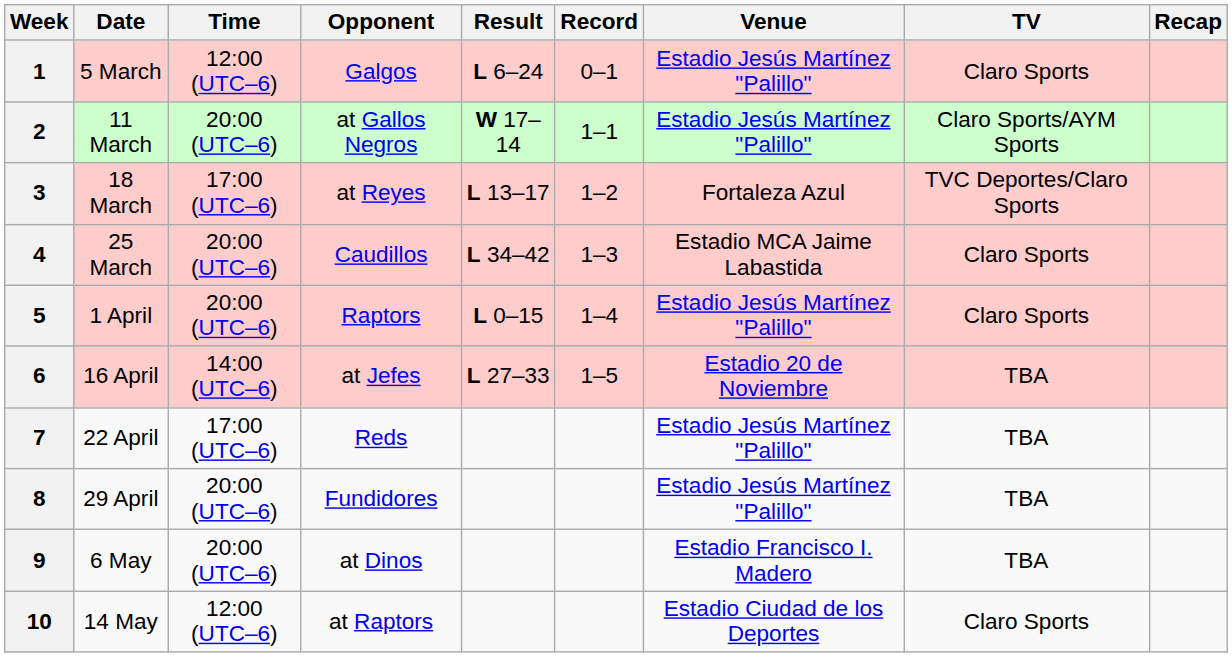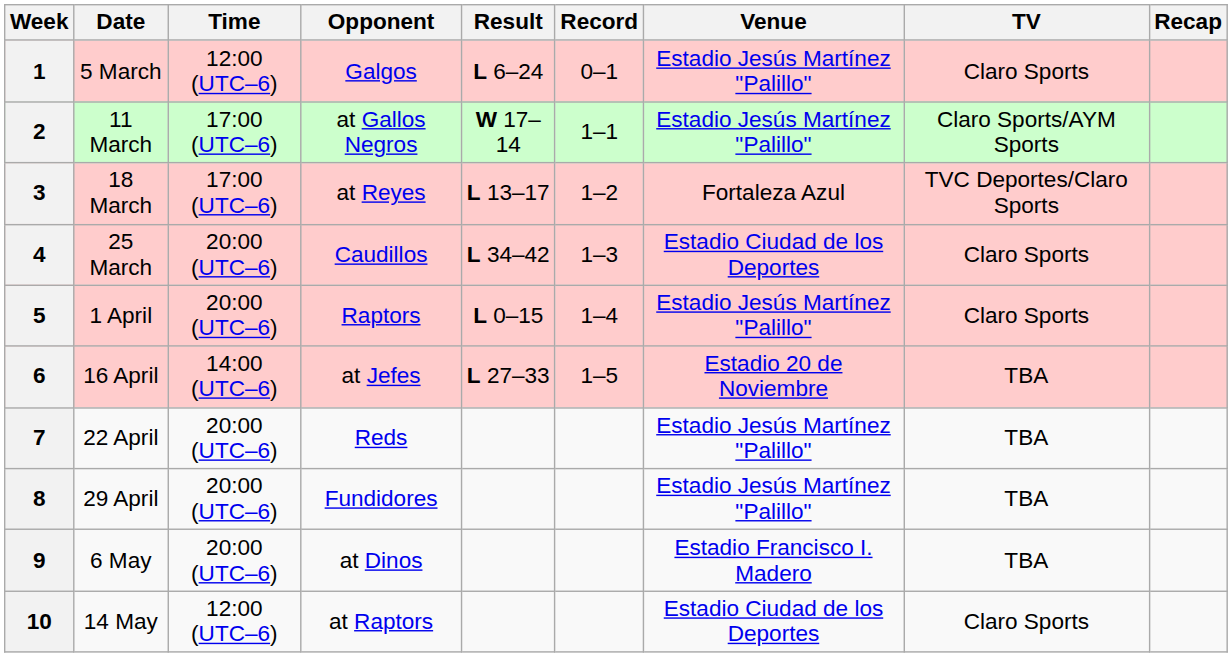(234, 132) 20:00 (UTC–6) -> (234, 132) 17:00 (UTC–6)
(773, 254) Estadio MCA Jaime Labastida -> (773, 254) Estadio Ciudad de los Deportes
(234, 437) 17:00 (UTC–6) -> (234, 437) 20:00 (UTC–6)
